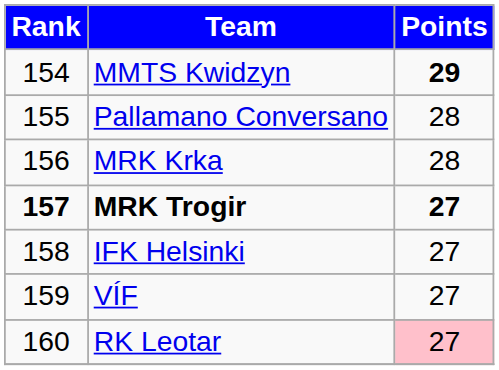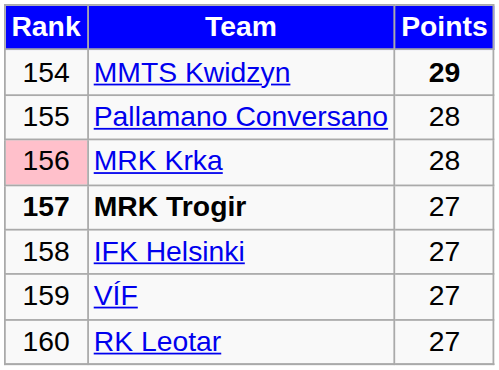(46, 161) no background -> (46, 161) pink background
(444, 206) bold -> (444, 206) normal
(444, 341) pink background -> (444, 341) no background
